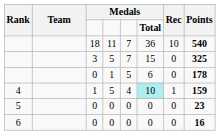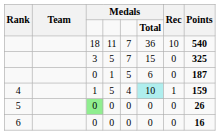(199, 75) 178 -> (199, 75) 187
(95, 106) no background -> (95, 106) lightgreen background
(199, 106) 23 -> (199, 106) 26
